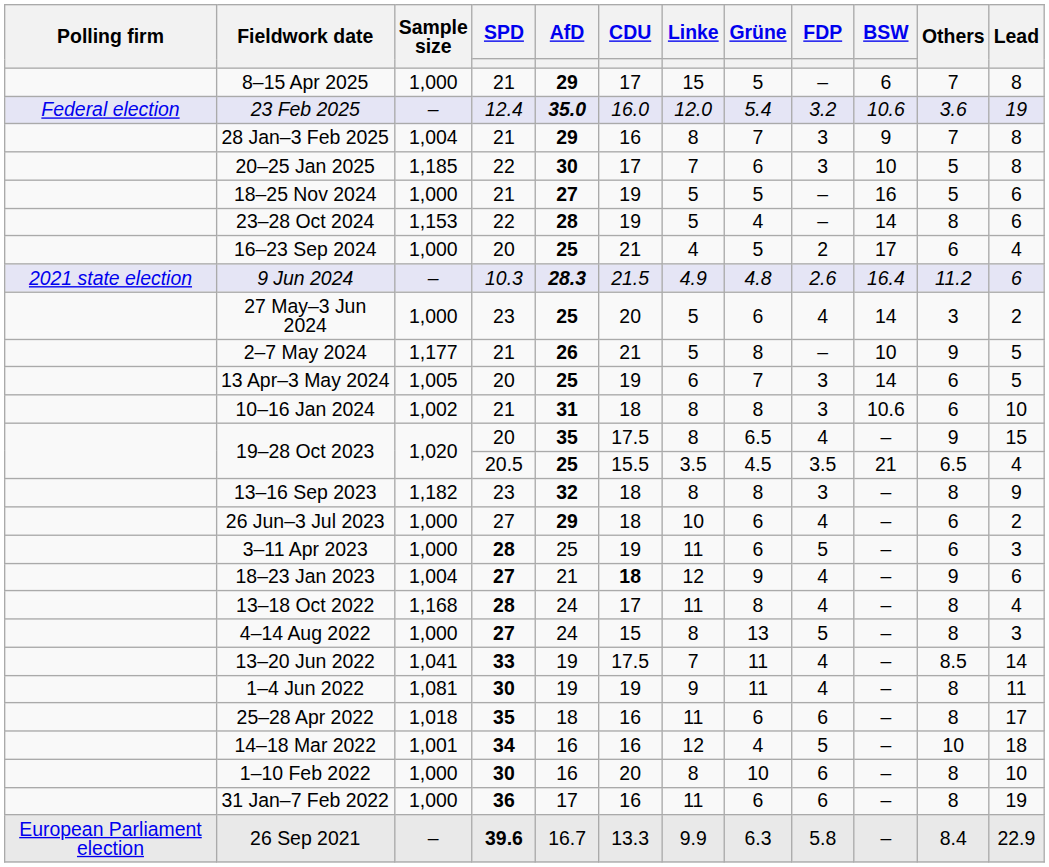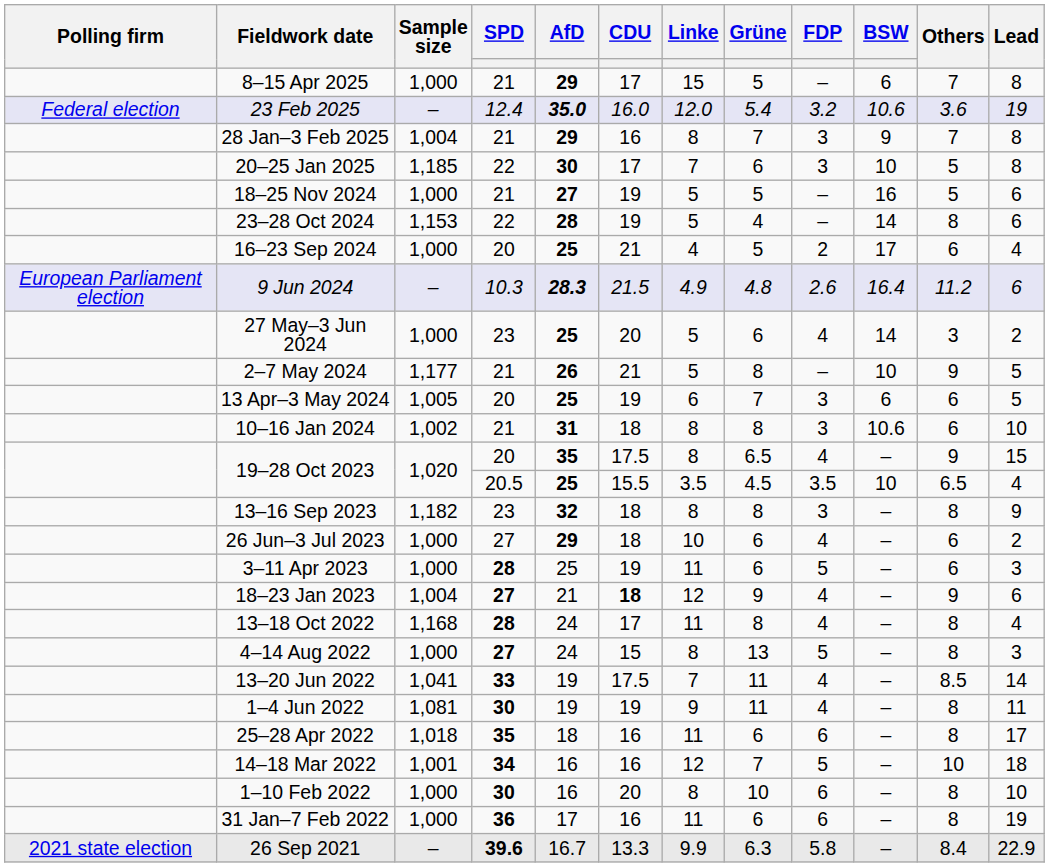(110, 278) 2021 state election -> (110, 288) European Parliament election
(886, 381) 14 -> (886, 400) 6
(886, 465) 21 -> (886, 484) 10
(758, 745) 4 -> (758, 764) 7
(110, 839) European Parliament election -> (110, 848) 2021 state election
